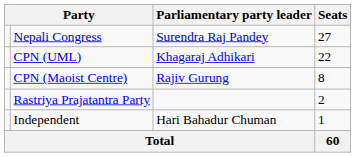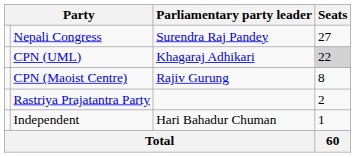(325, 57) no background -> (325, 57) lightgrey background
